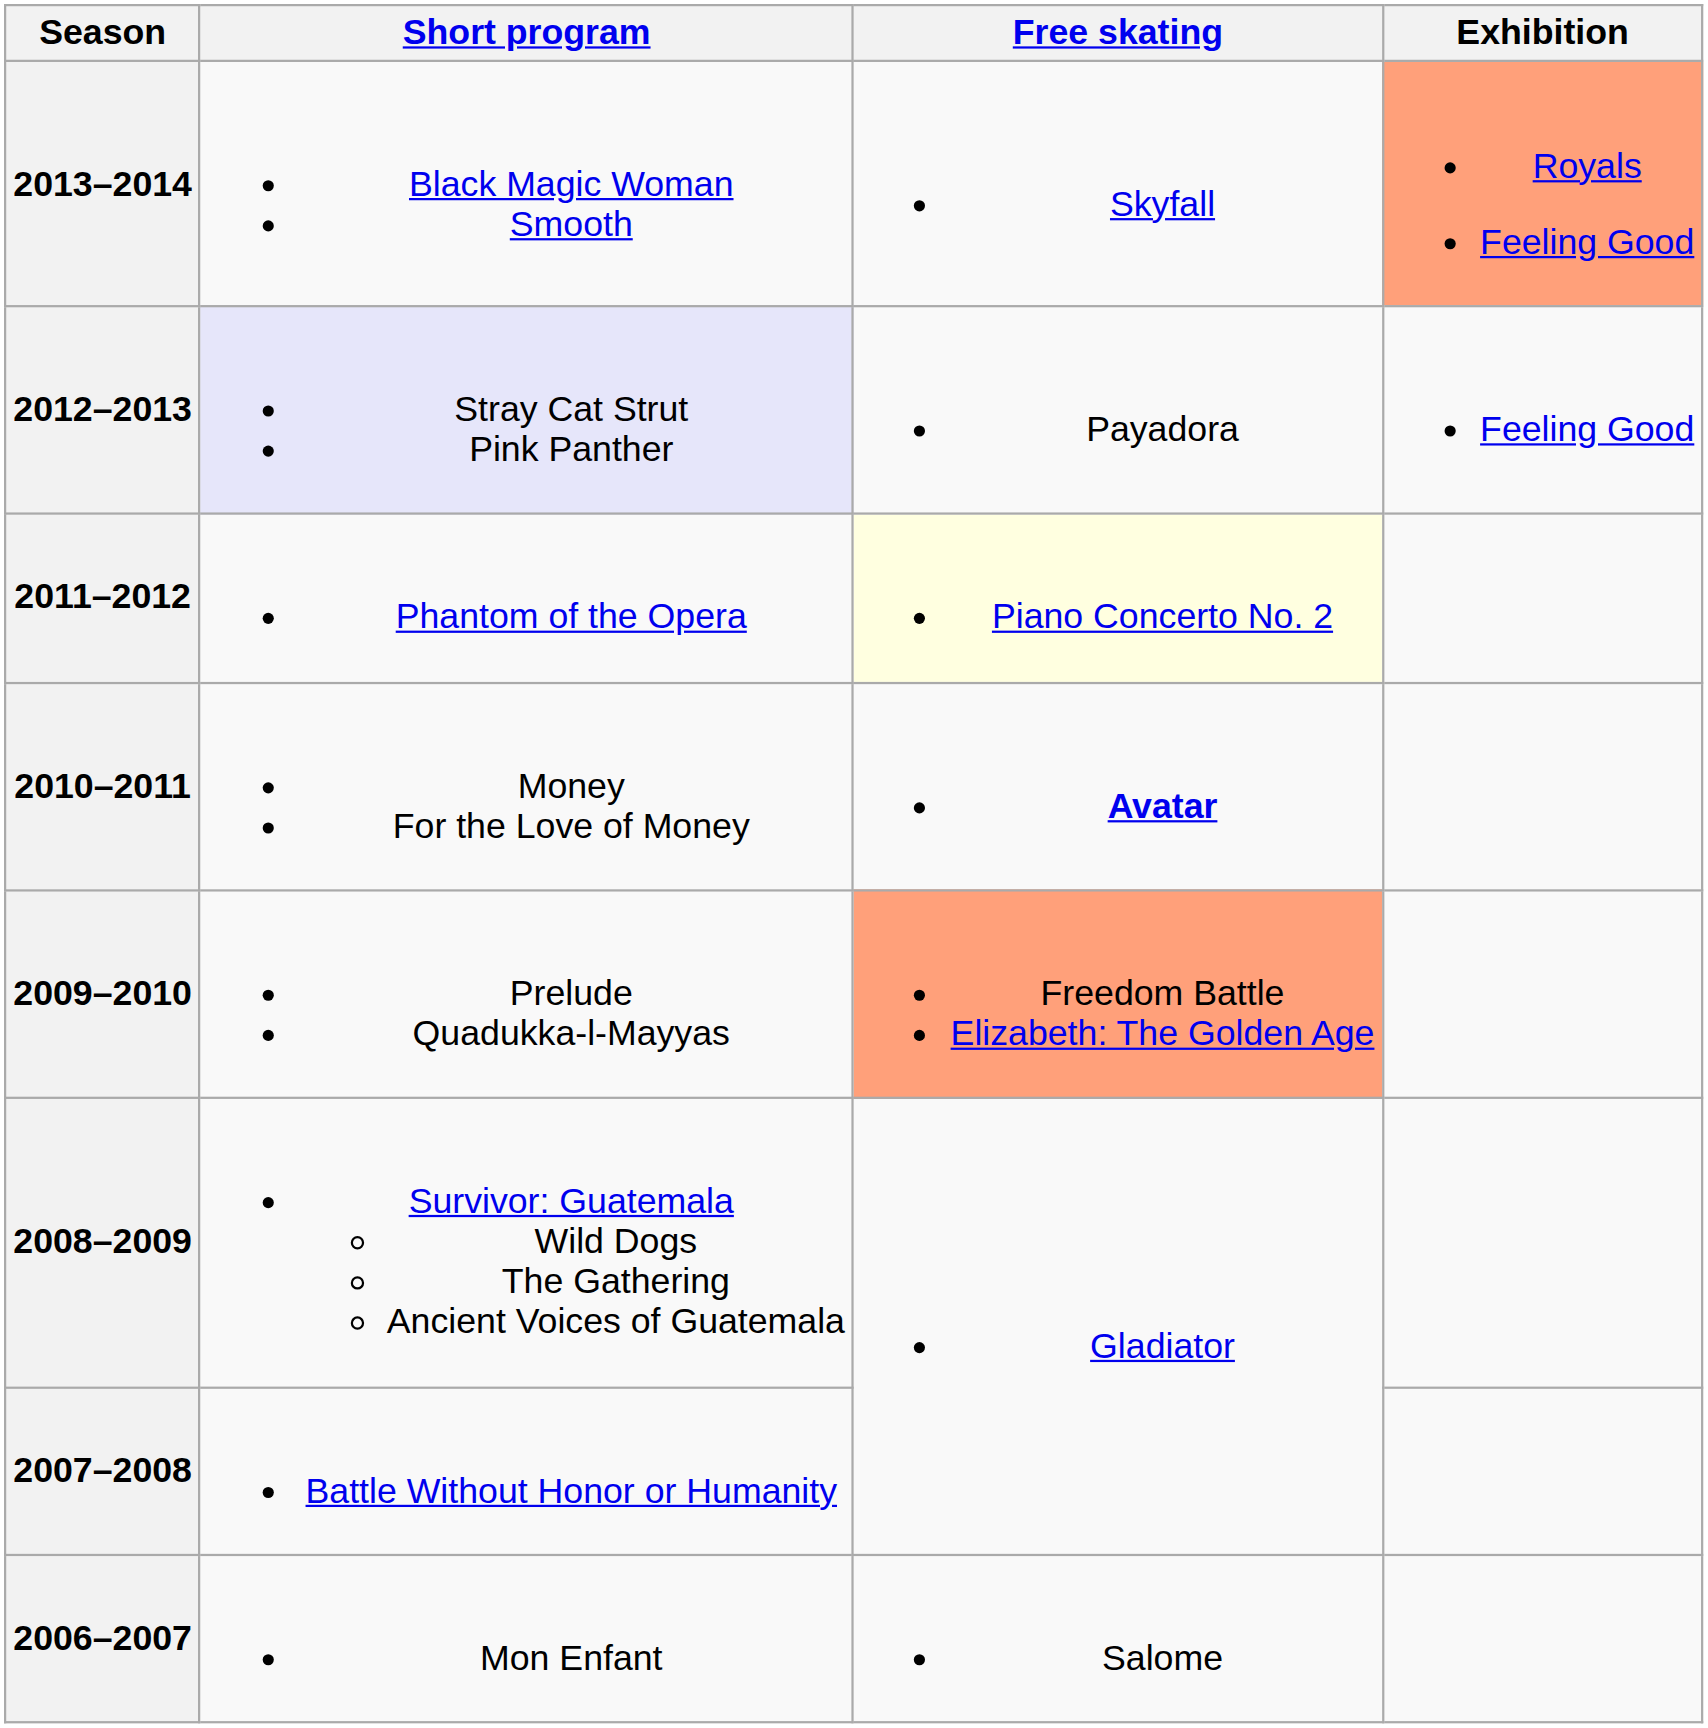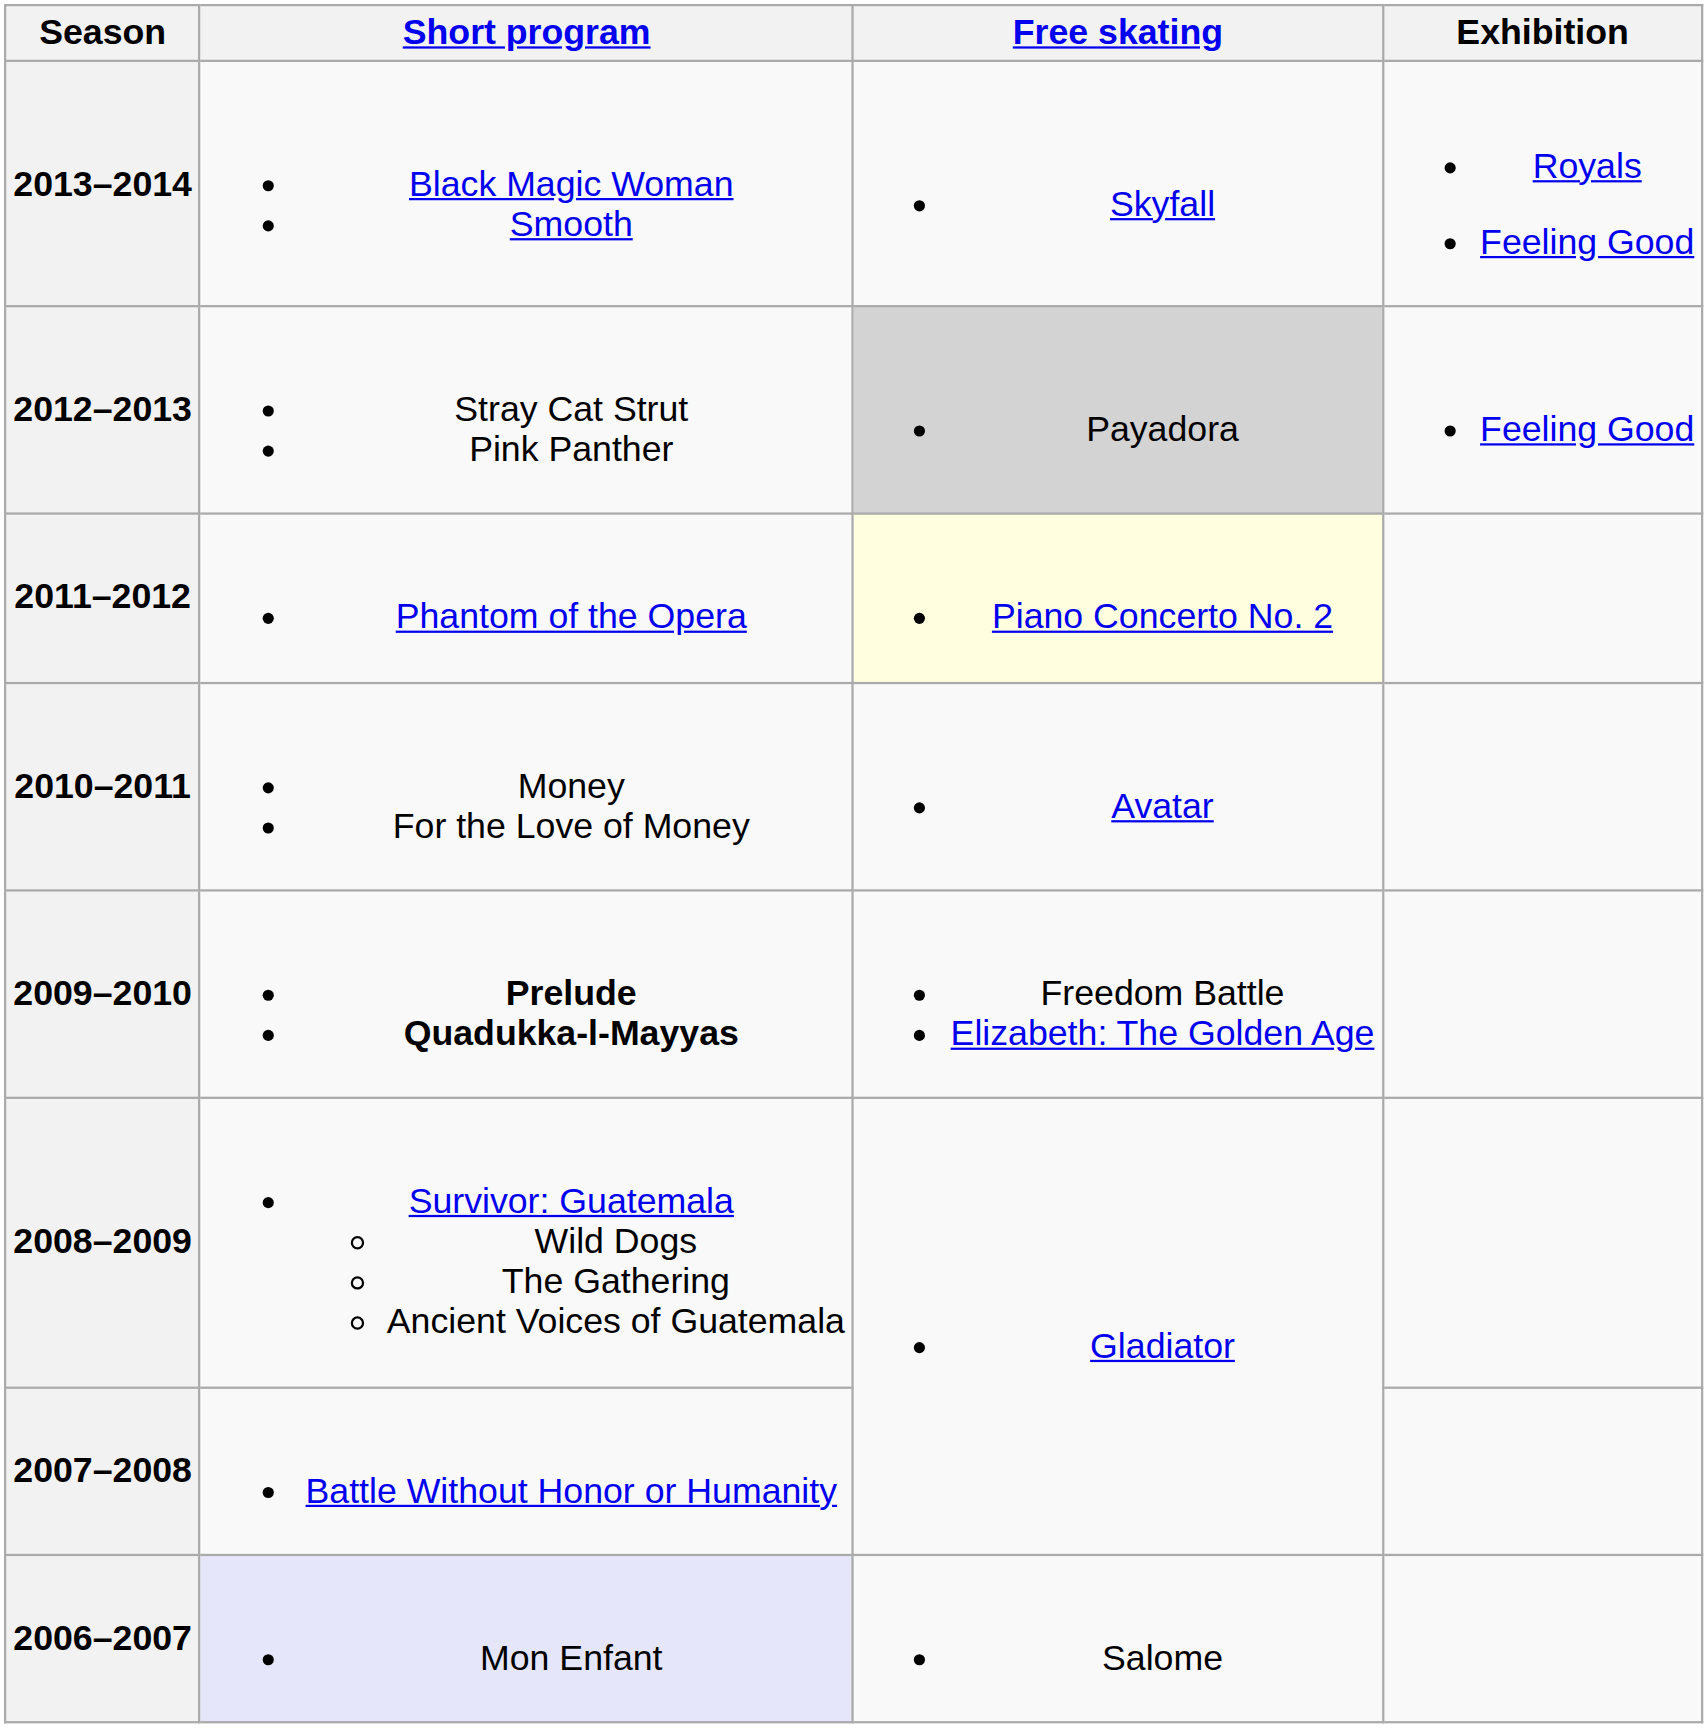(1543, 204) lightsalmon background -> (1543, 204) no background
(527, 430) lavender background -> (527, 430) no background
(1118, 430) no background -> (1118, 430) lightgrey background
(1118, 806) bold -> (1118, 806) normal
(527, 1014) normal -> (527, 1014) bold
(1118, 1014) lightsalmon background -> (1118, 1014) no background
(527, 1659) no background -> (527, 1659) lavender background
